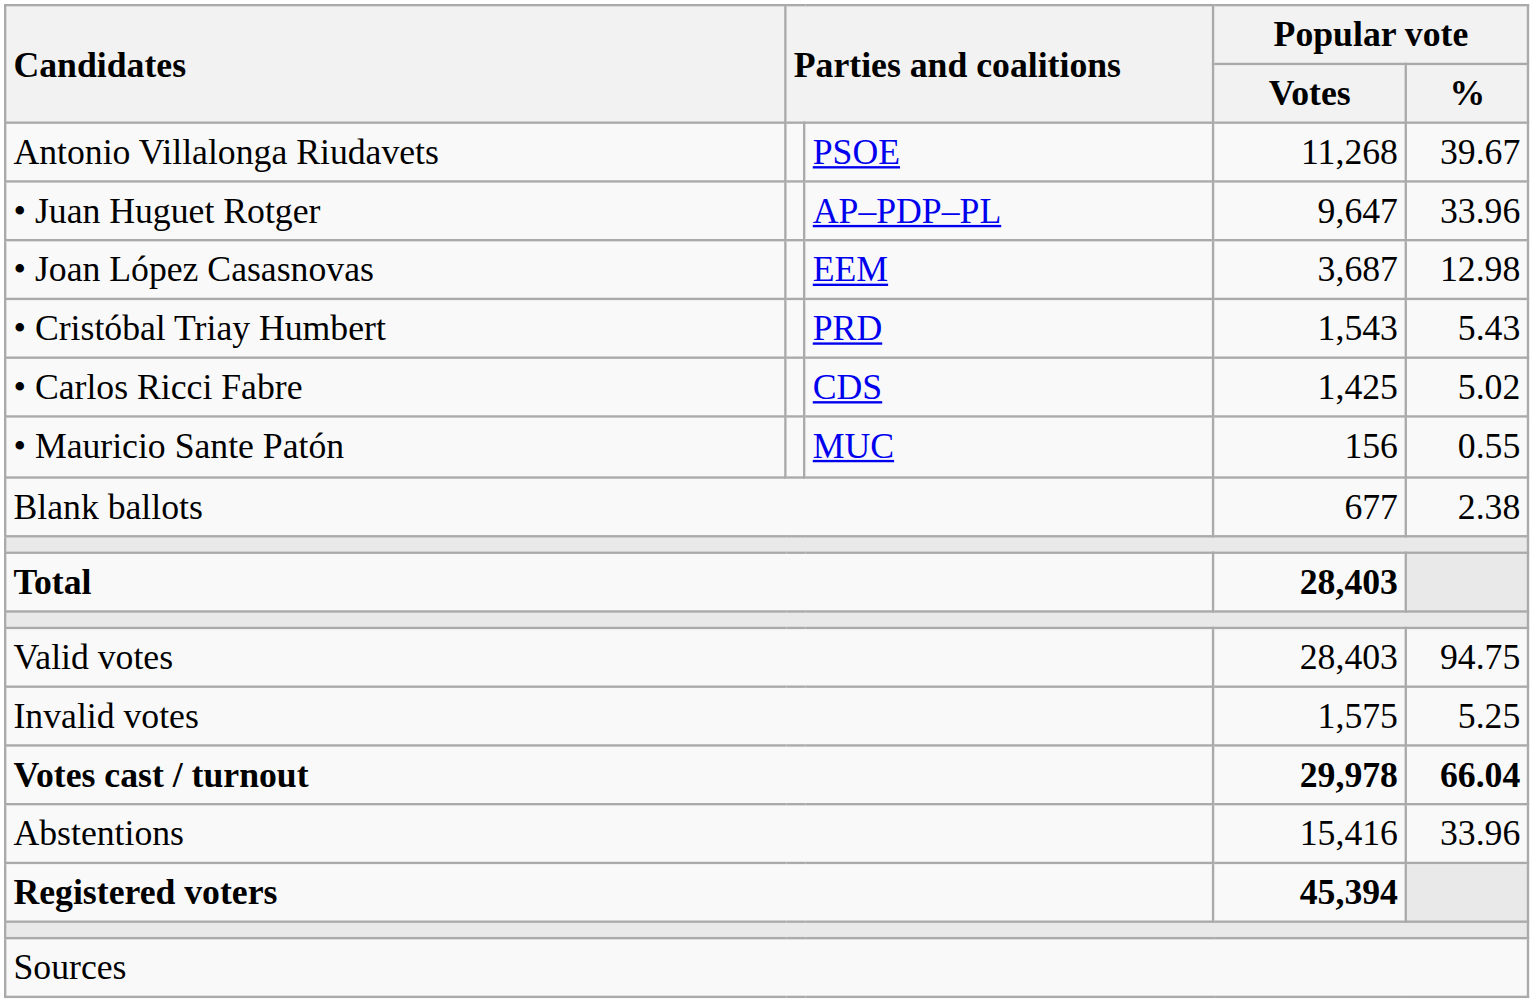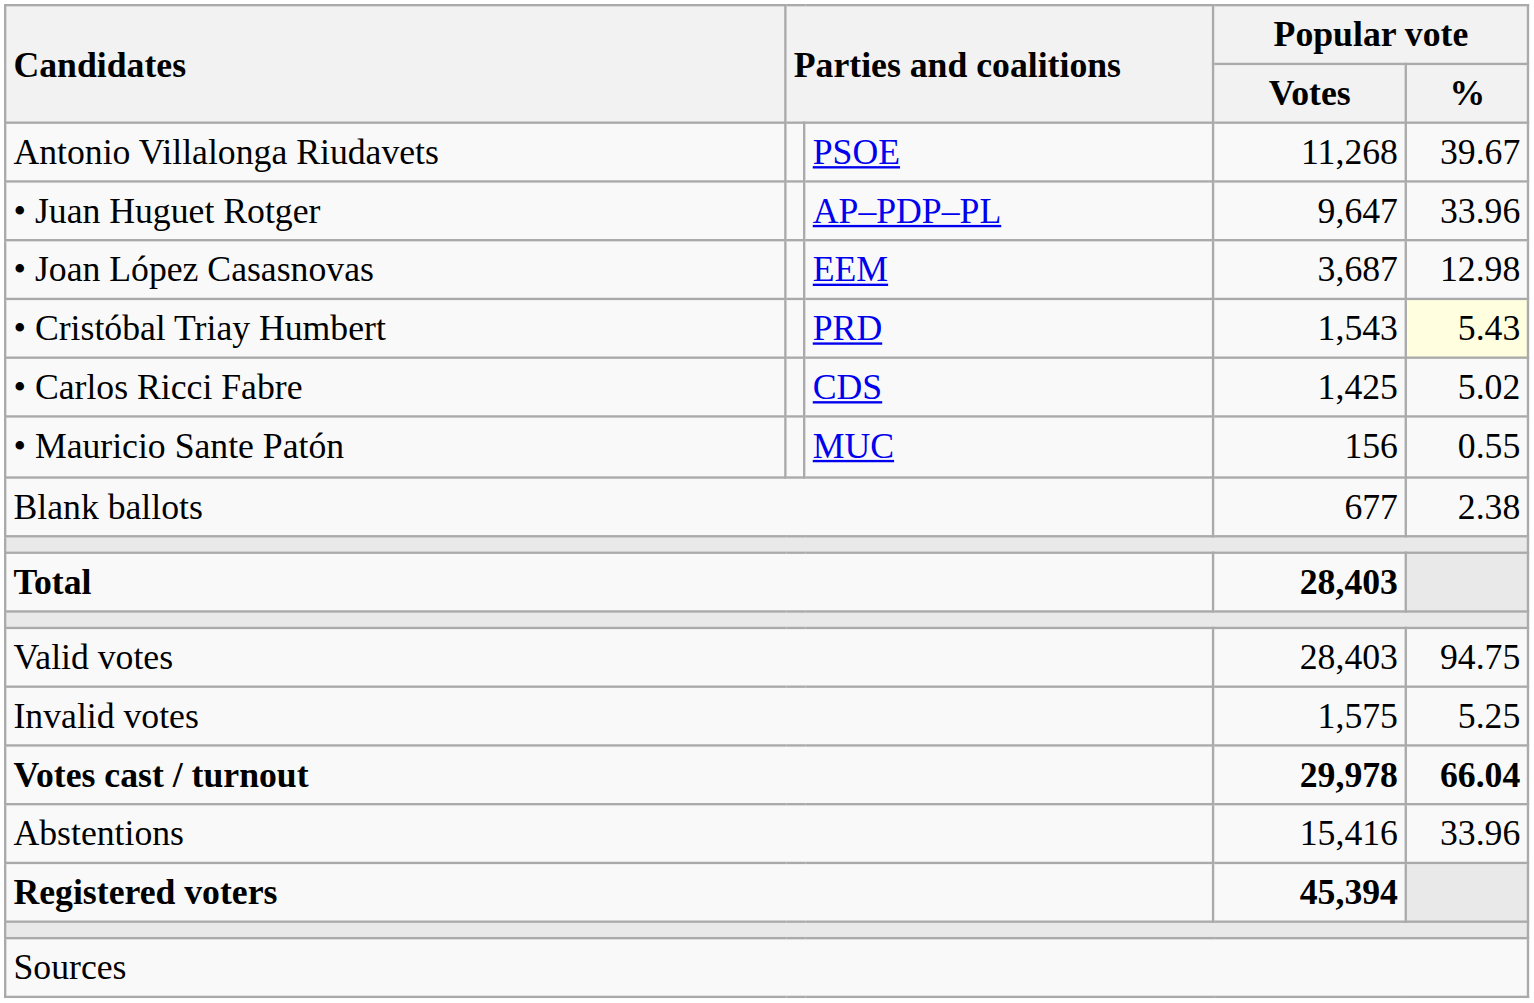(1489, 328) no background -> (1489, 328) lightyellow background
